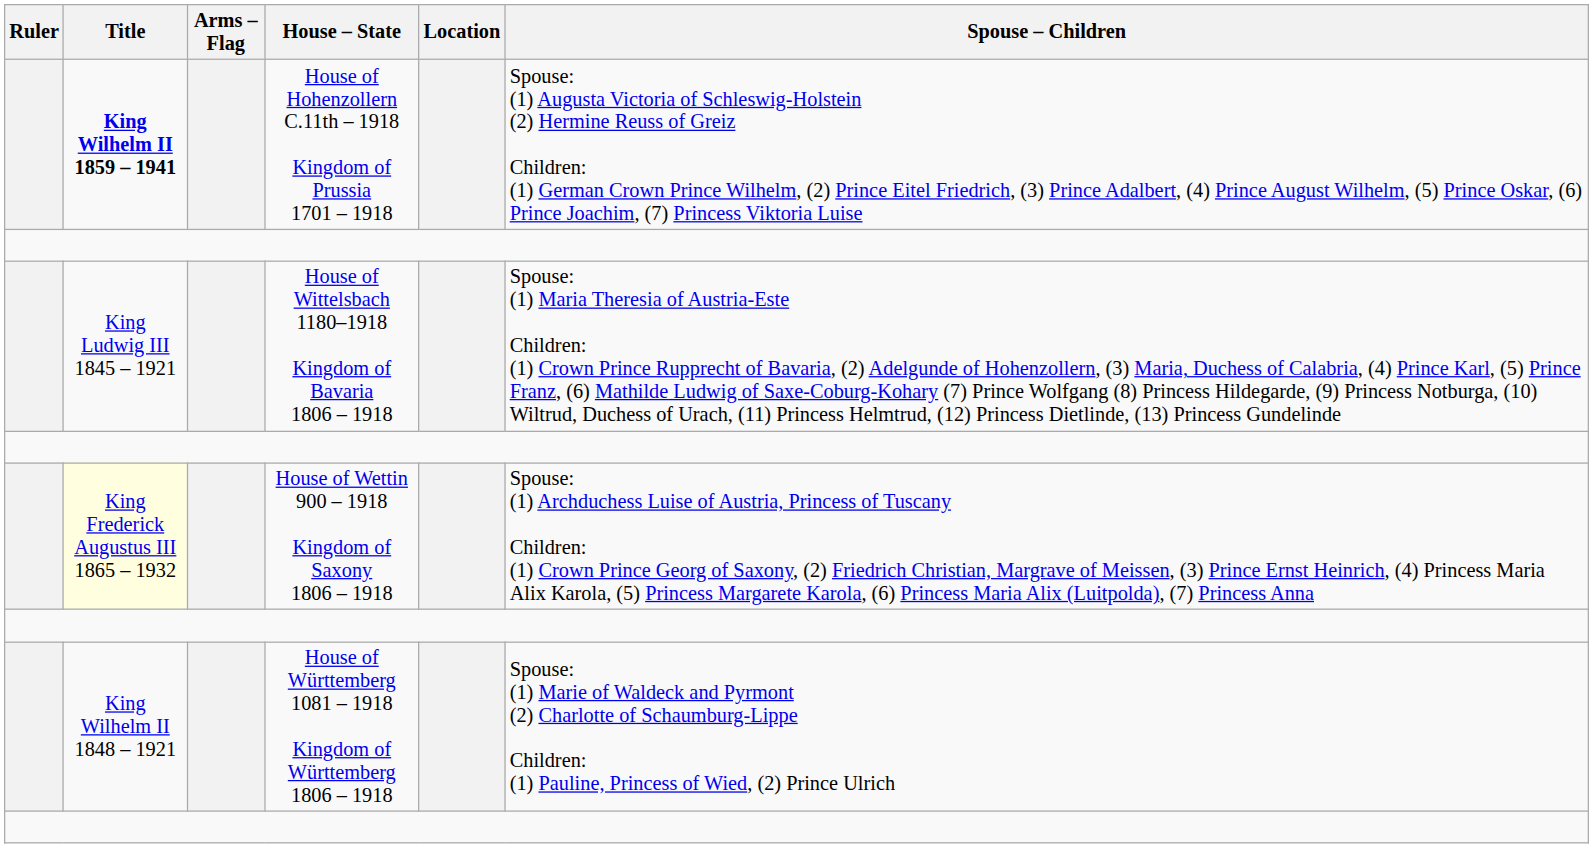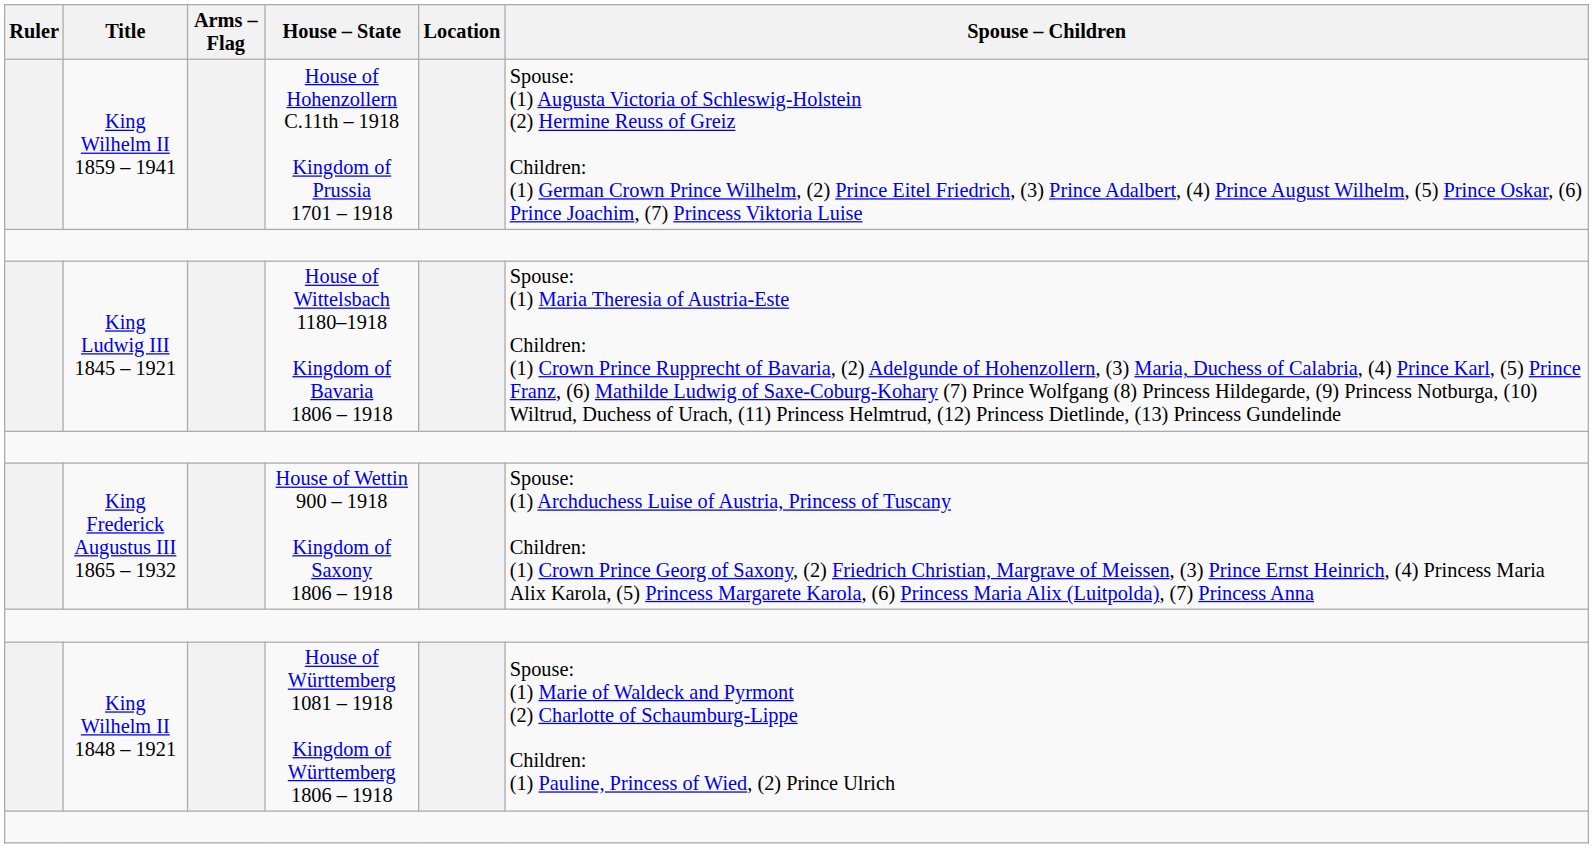(125, 144) bold -> (125, 144) normal
(125, 536) lightyellow background -> (125, 536) no background
